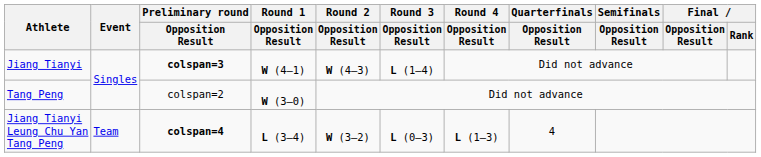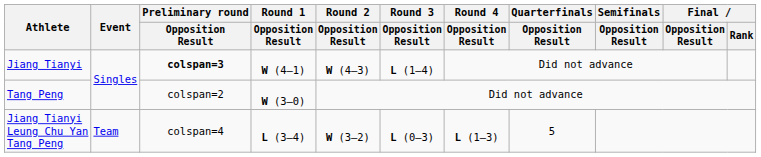(196, 131) bold -> (196, 131) normal
(552, 131) 4 -> (552, 131) 5
